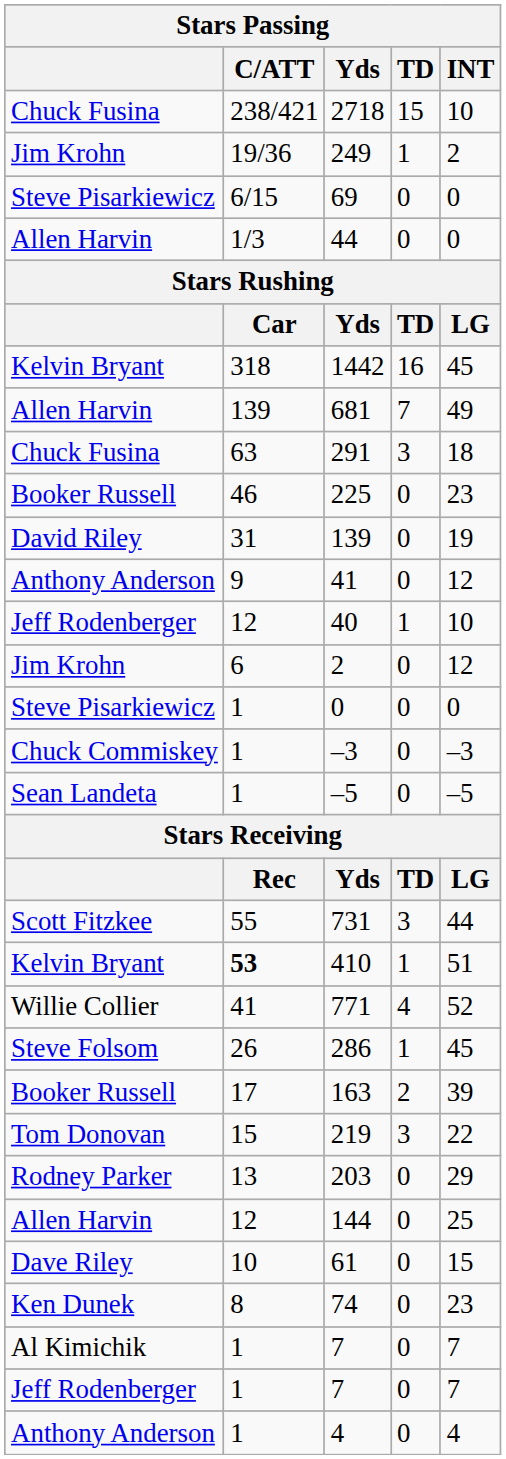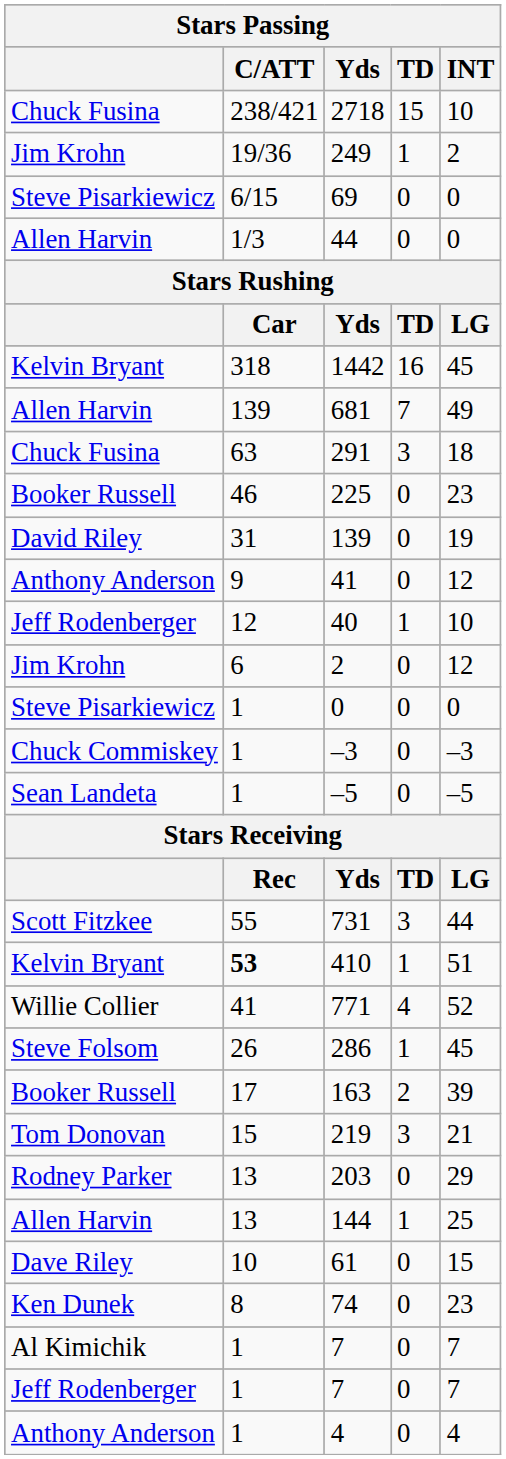(460, 1134) 22 -> (460, 1134) 21
(244, 1219) 12 -> (244, 1219) 13
(404, 1219) 0 -> (404, 1219) 1
